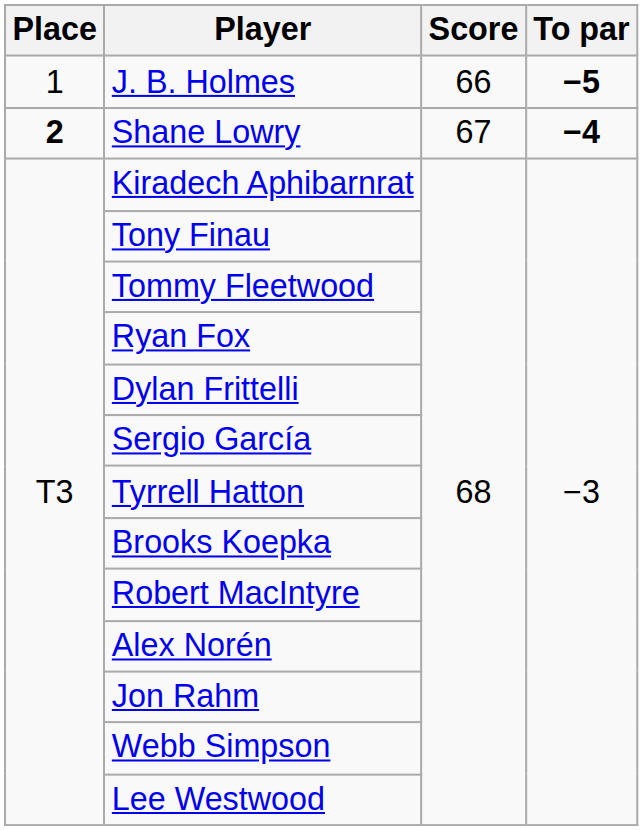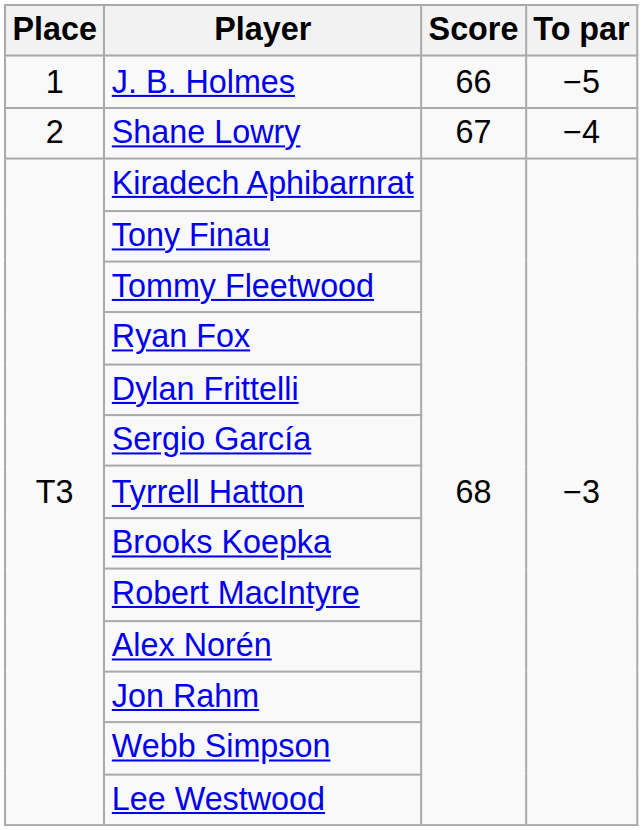(581, 81) bold -> (581, 81) normal
(55, 132) bold -> (55, 132) normal
(581, 132) bold -> (581, 132) normal
